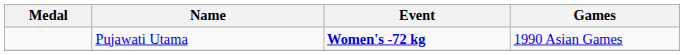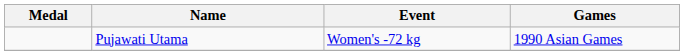(376, 38) bold -> (374, 38) normal
